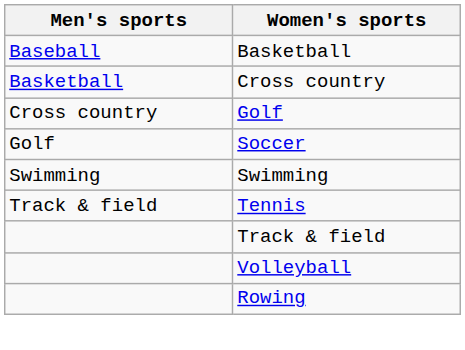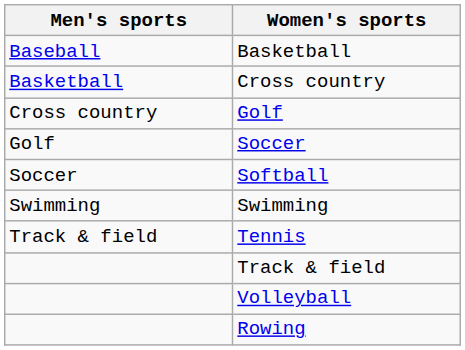+ row: (283, 175)
